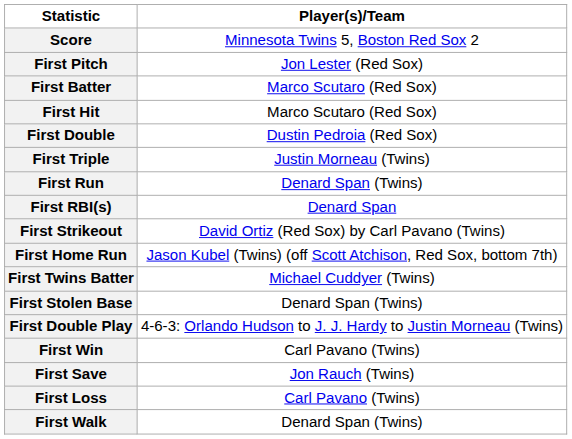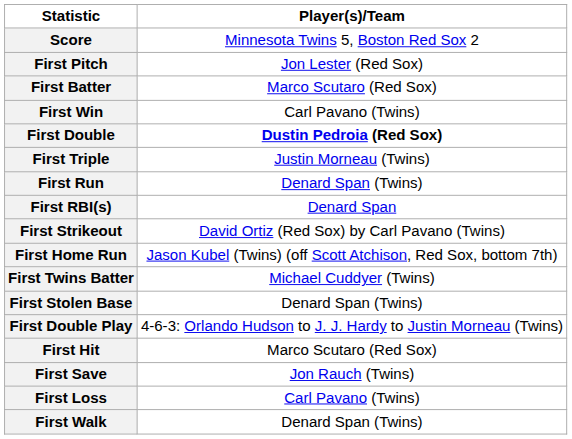rows swapped: (71, 111) <-> (71, 350)
(352, 135) normal -> (352, 135) bold
